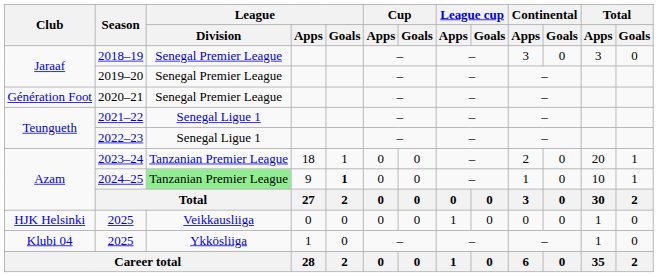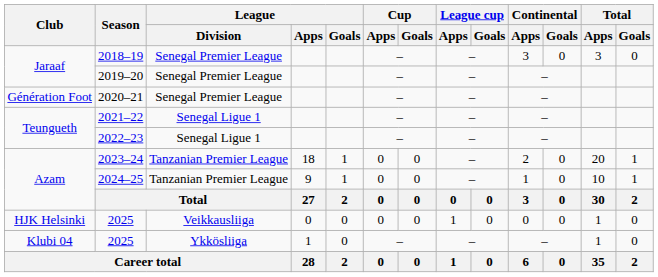(219, 179) lightgreen background -> (219, 179) no background
(345, 179) bold -> (345, 179) normal
